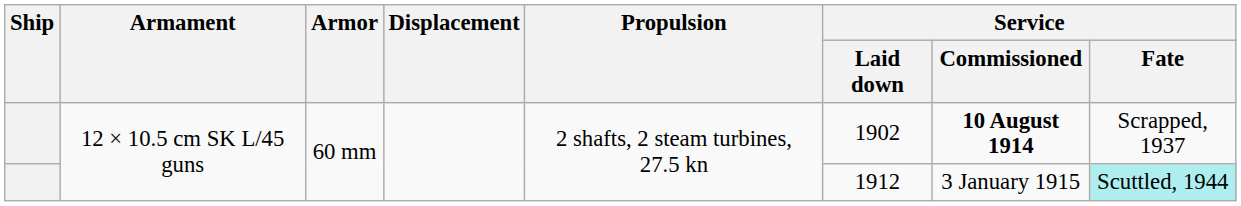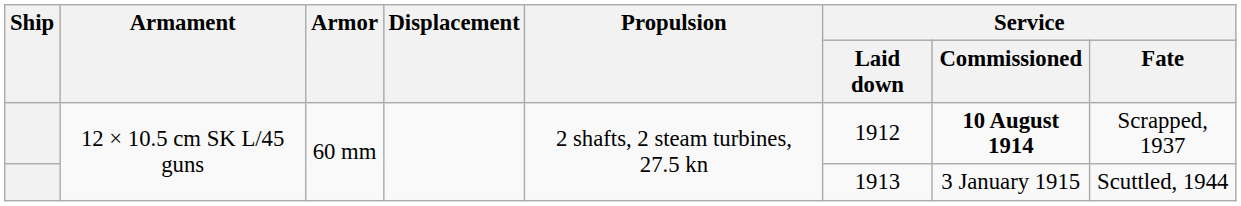(877, 132) 1902 -> (877, 132) 1912
(877, 181) 1912 -> (877, 181) 1913
(1163, 181) paleturquoise background -> (1163, 181) no background
